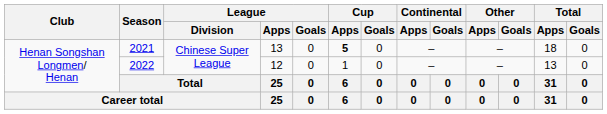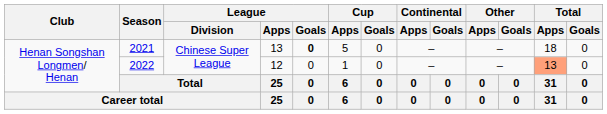(311, 48) normal -> (311, 48) bold
(345, 48) bold -> (345, 48) normal
(550, 65) no background -> (550, 65) lightsalmon background
